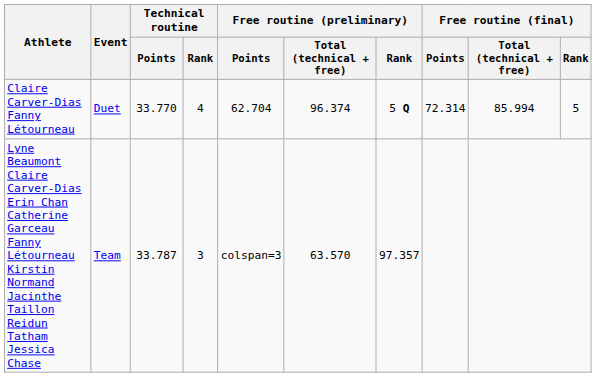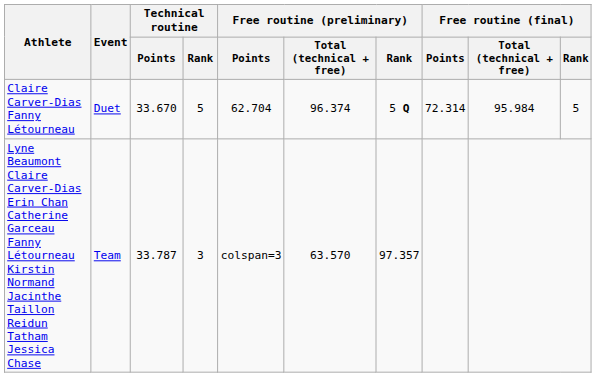(157, 109) 33.770 -> (157, 109) 33.670
(200, 109) 4 -> (200, 109) 5
(514, 109) 85.994 -> (514, 109) 95.984
